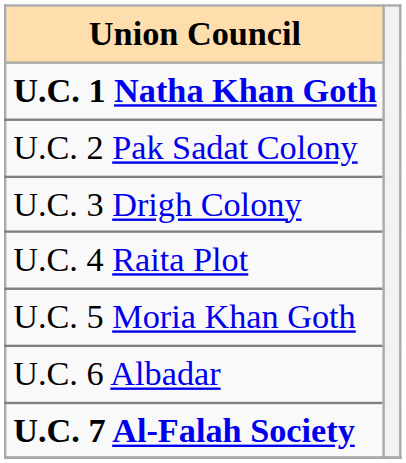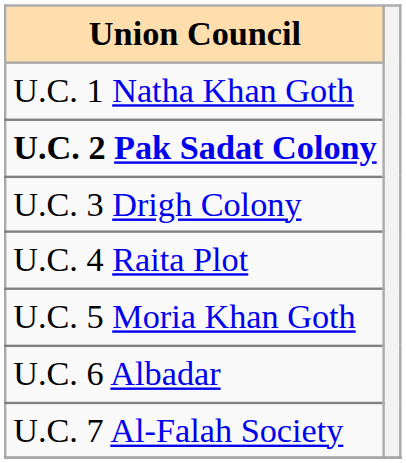(195, 90) bold -> (184, 90) normal
(185, 147) normal -> (195, 147) bold
(184, 429) bold -> (178, 429) normal
